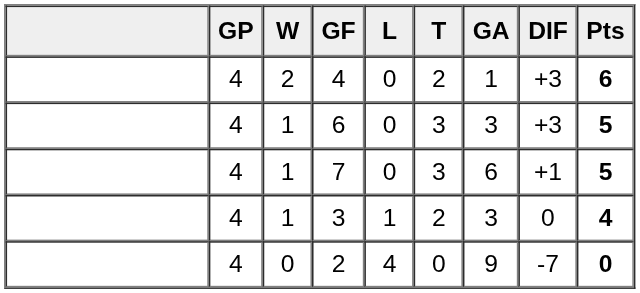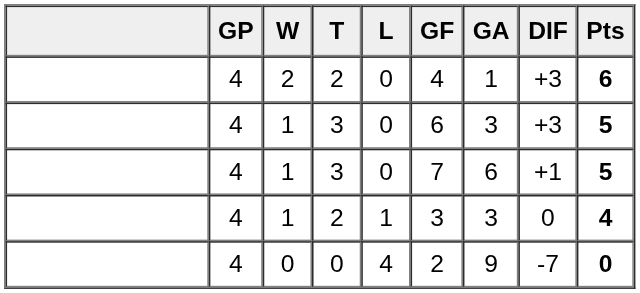columns swapped: (439, 30) <-> (339, 30)
